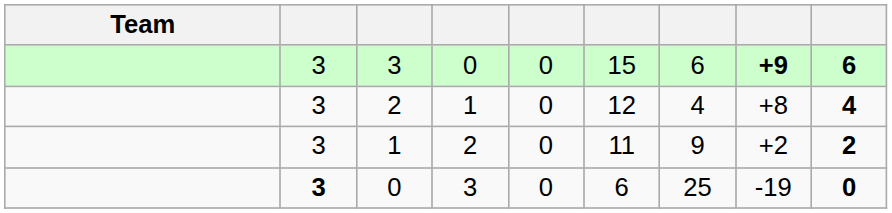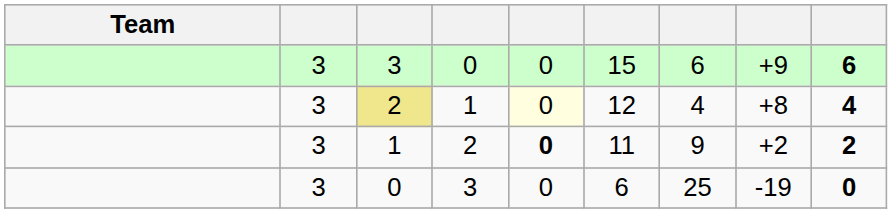(773, 65) bold -> (773, 65) normal
(394, 106) no background -> (394, 106) khaki background
(546, 106) no background -> (546, 106) lightyellow background
(546, 146) normal -> (546, 146) bold
(318, 187) bold -> (318, 187) normal
